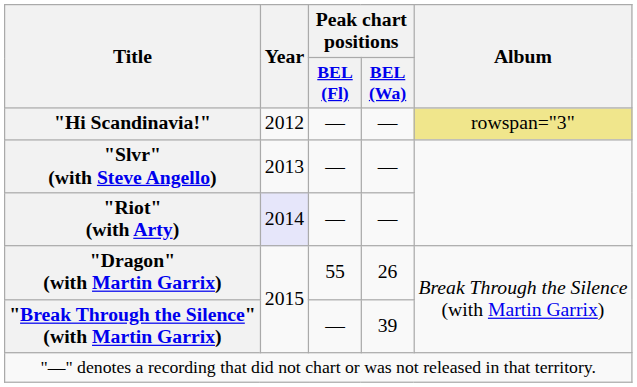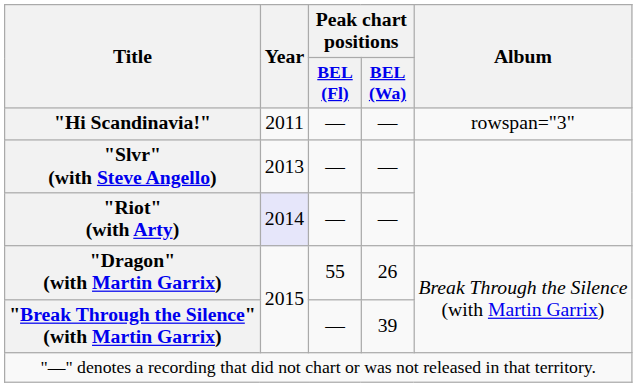(284, 123) 2012 -> (284, 123) 2011
(523, 123) khaki background -> (523, 123) no background
